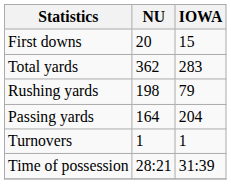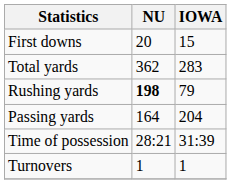(148, 91) normal -> (148, 91) bold
rows swapped: (40, 141) <-> (68, 166)
